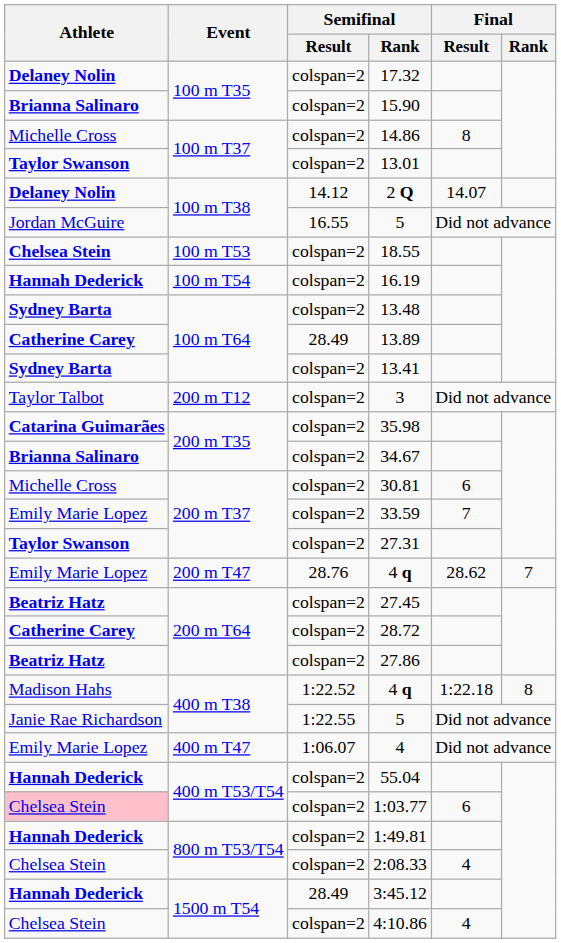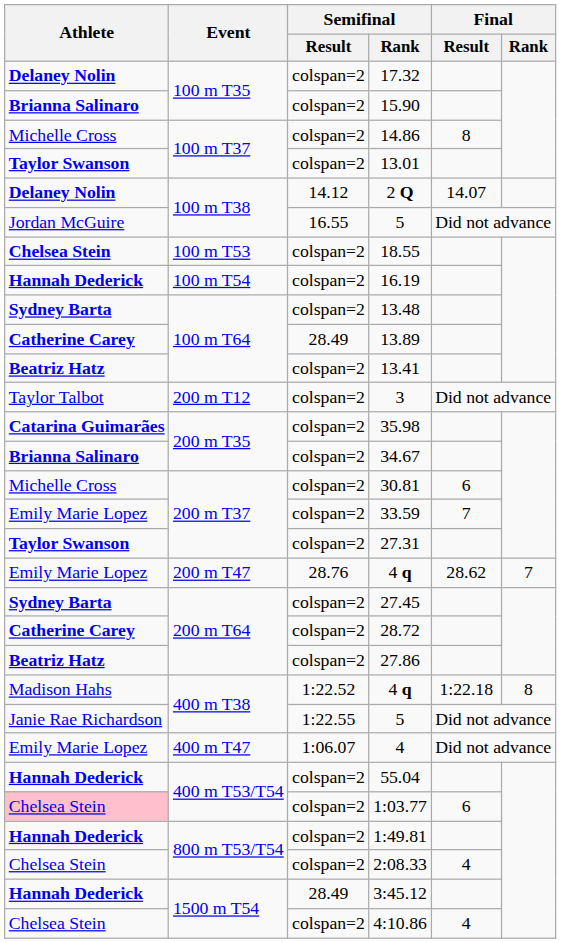(60, 368) Sydney Barta -> (57, 368) Beatriz Hatz
(57, 602) Beatriz Hatz -> (60, 602) Sydney Barta
